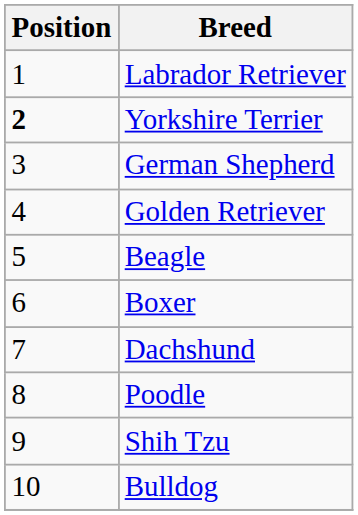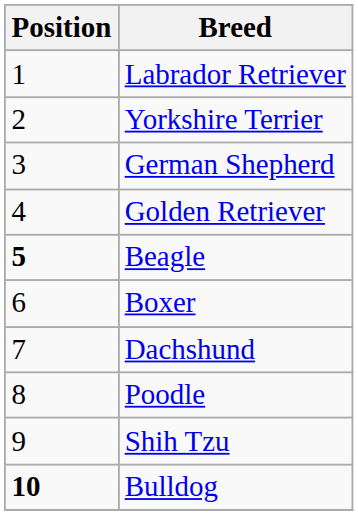(19, 119) bold -> (19, 119) normal
(19, 257) normal -> (19, 257) bold
(26, 486) normal -> (26, 486) bold
